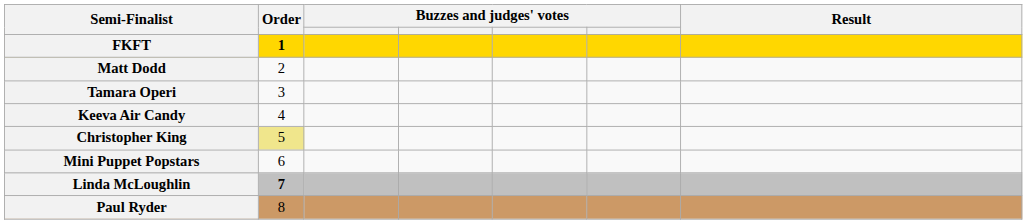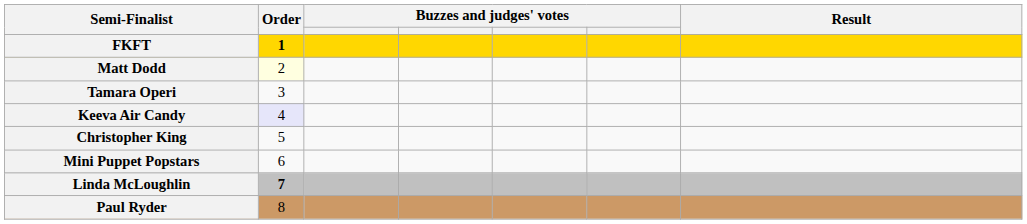(281, 68) no background -> (281, 68) lightyellow background
(281, 115) no background -> (281, 115) lavender background
(281, 138) khaki background -> (281, 138) no background
